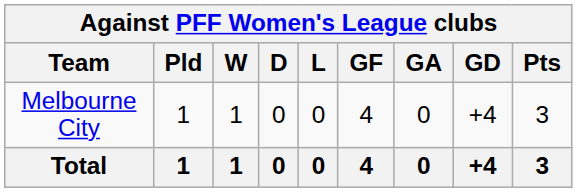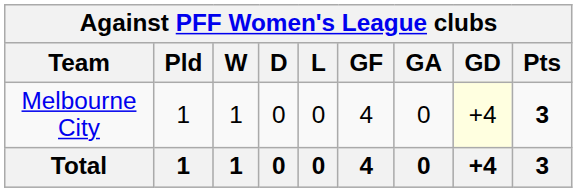(483, 114) no background -> (483, 114) lightyellow background
(542, 114) normal -> (542, 114) bold
